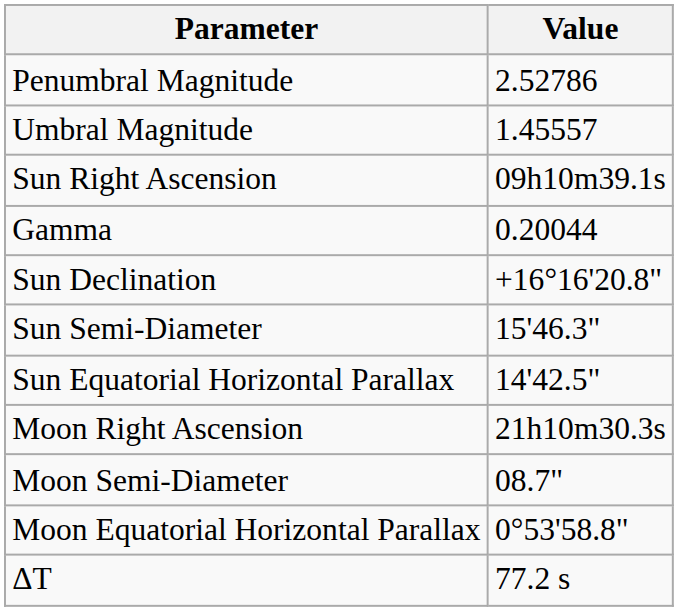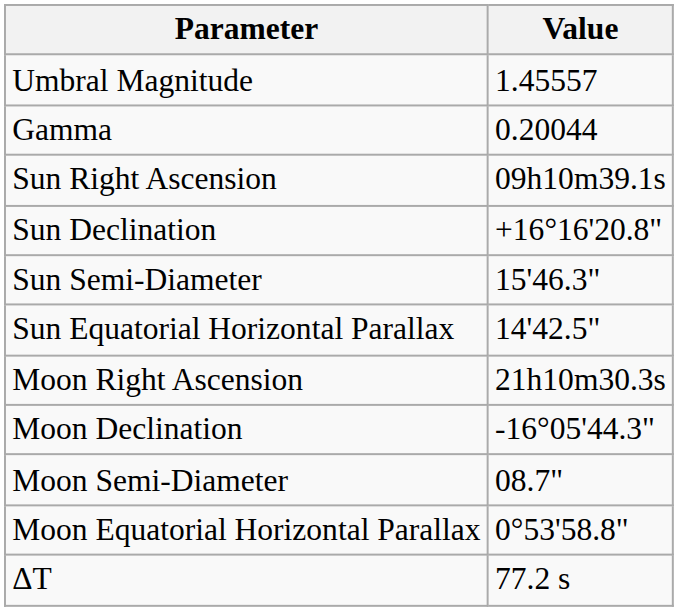- row: (153, 79)
rows swapped: (62, 229) <-> (144, 179)
+ row: (127, 429)
